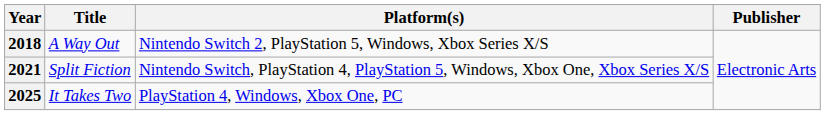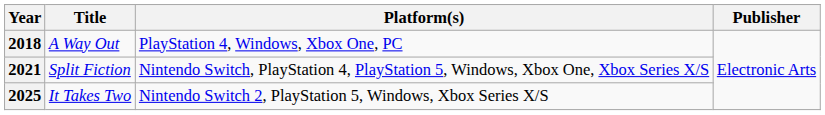(344, 43) Nintendo Switch 2, PlayStation 5, Windows, Xbox Series X/S -> (271, 43) PlayStation 4, Windows, Xbox One, PC
(271, 95) PlayStation 4, Windows, Xbox One, PC -> (344, 95) Nintendo Switch 2, PlayStation 5, Windows, Xbox Series X/S
